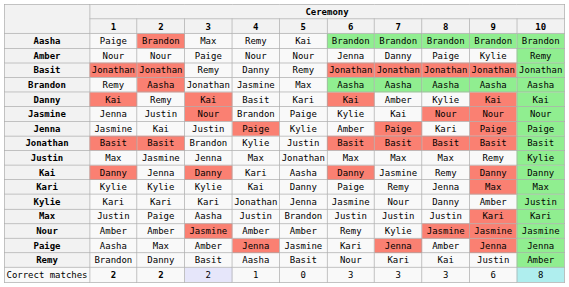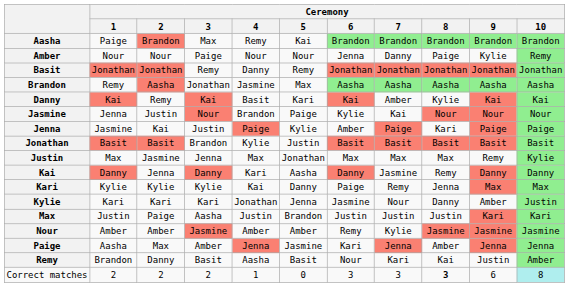(113, 275) bold -> (113, 275) normal
(161, 275) bold -> (161, 275) normal
(208, 275) lavender background -> (208, 275) no background
(446, 275) normal -> (446, 275) bold
